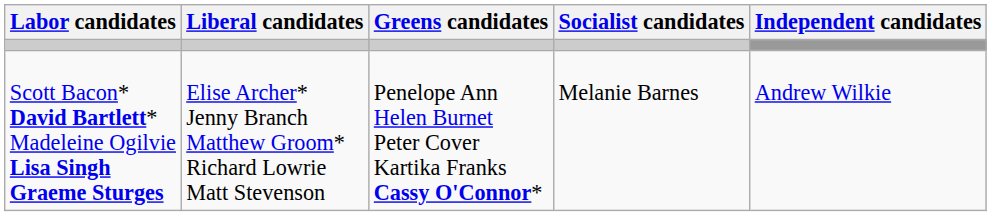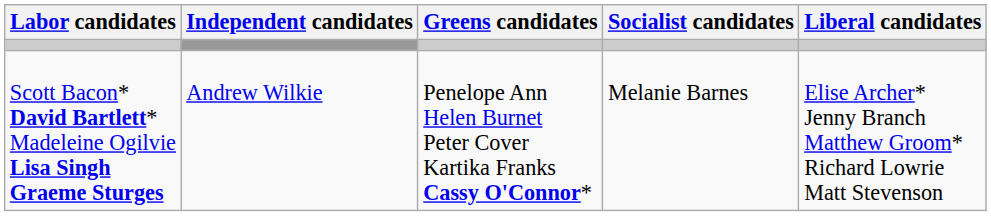columns swapped: (275, 22) <-> (868, 22)
